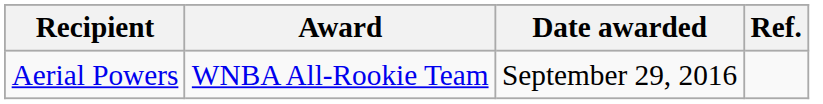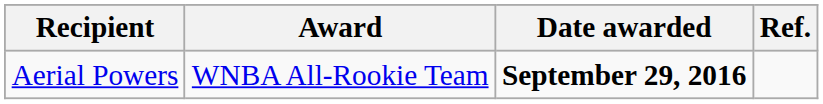(620, 74) normal -> (624, 74) bold
